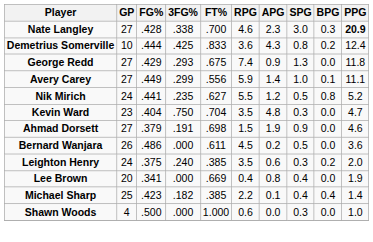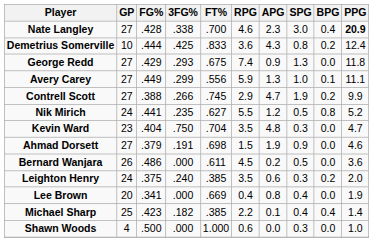(328, 30) 0.3 -> (328, 30) 0.4
(273, 79) 1.4 -> (273, 79) 1.3
+ row: (61, 96)
